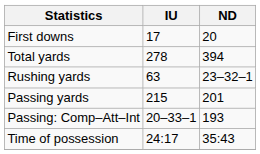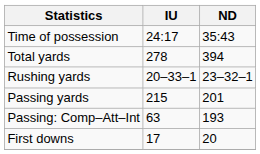rows swapped: (41, 36) <-> (63, 139)
(153, 77) 63 -> (171, 77) 20–33–1
(171, 118) 20–33–1 -> (153, 118) 63
